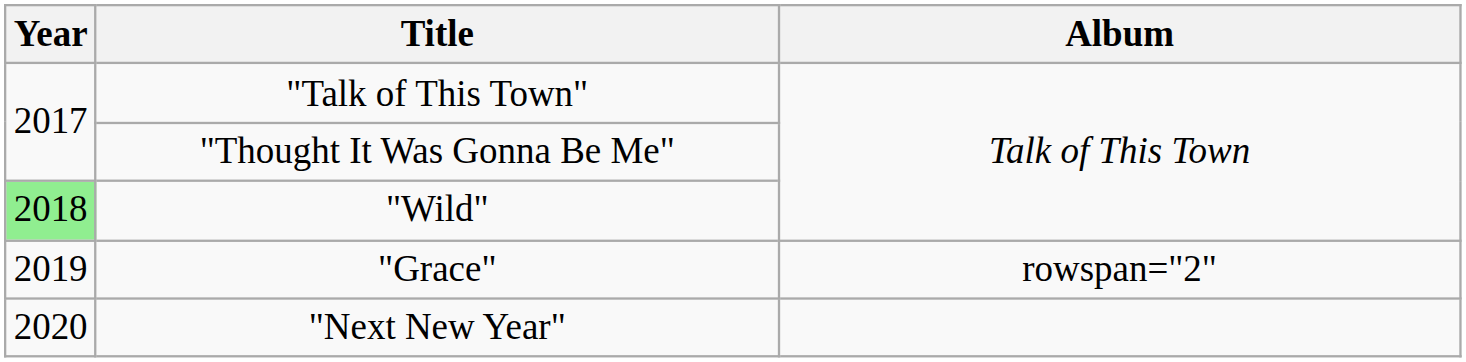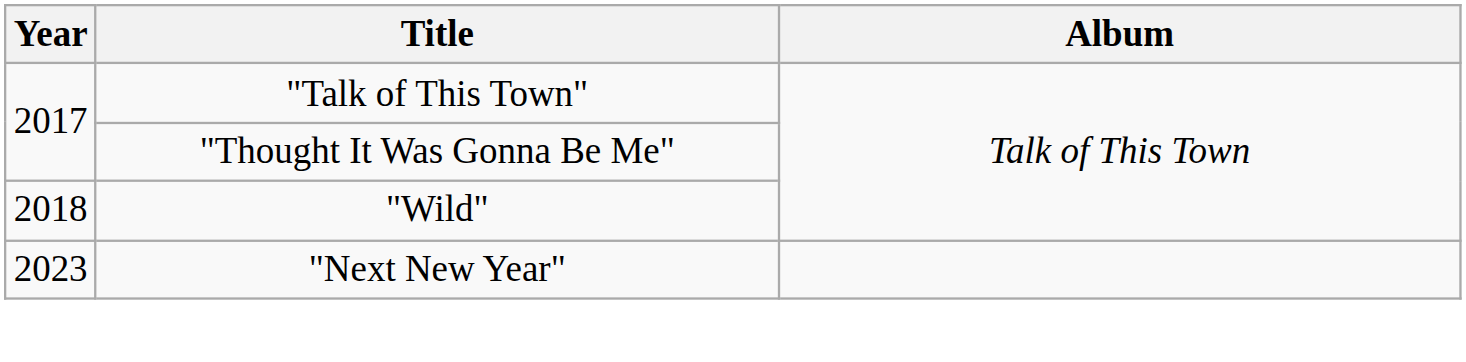(51, 209) lightgreen background -> (51, 209) no background
- row: (437, 268)
(51, 326) 2020 -> (51, 268) 2023
